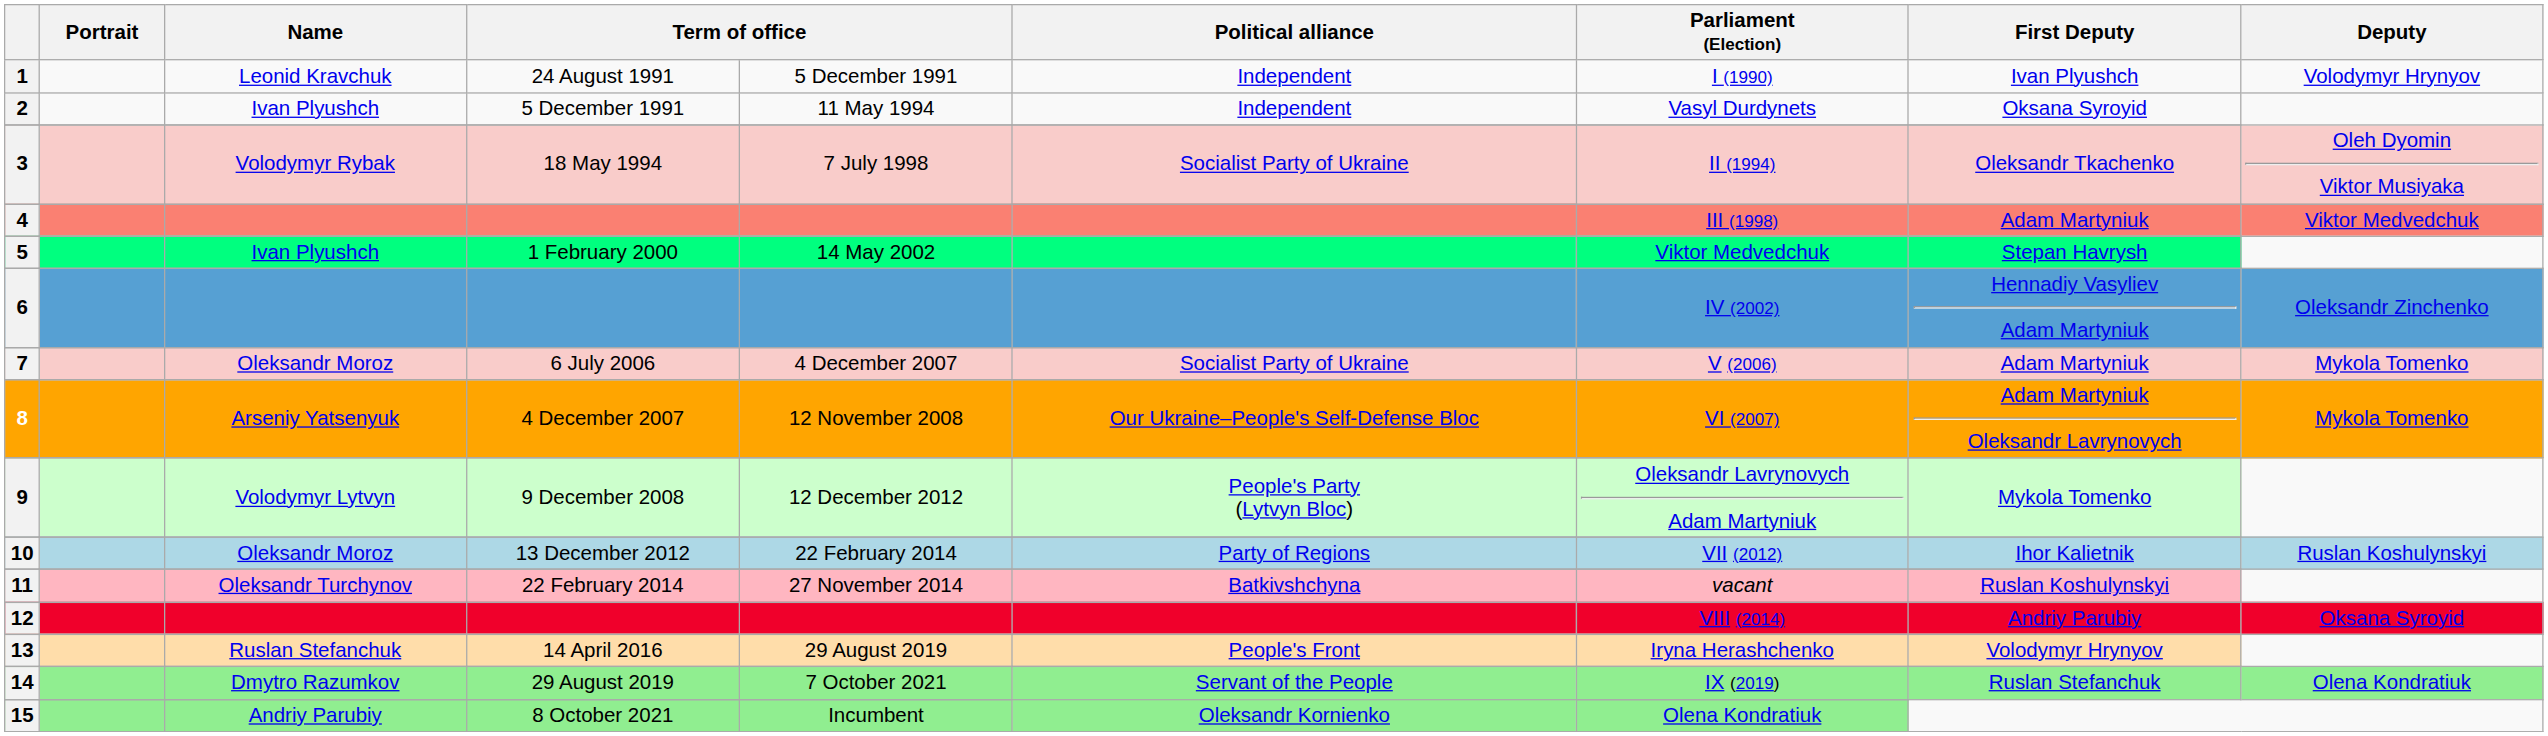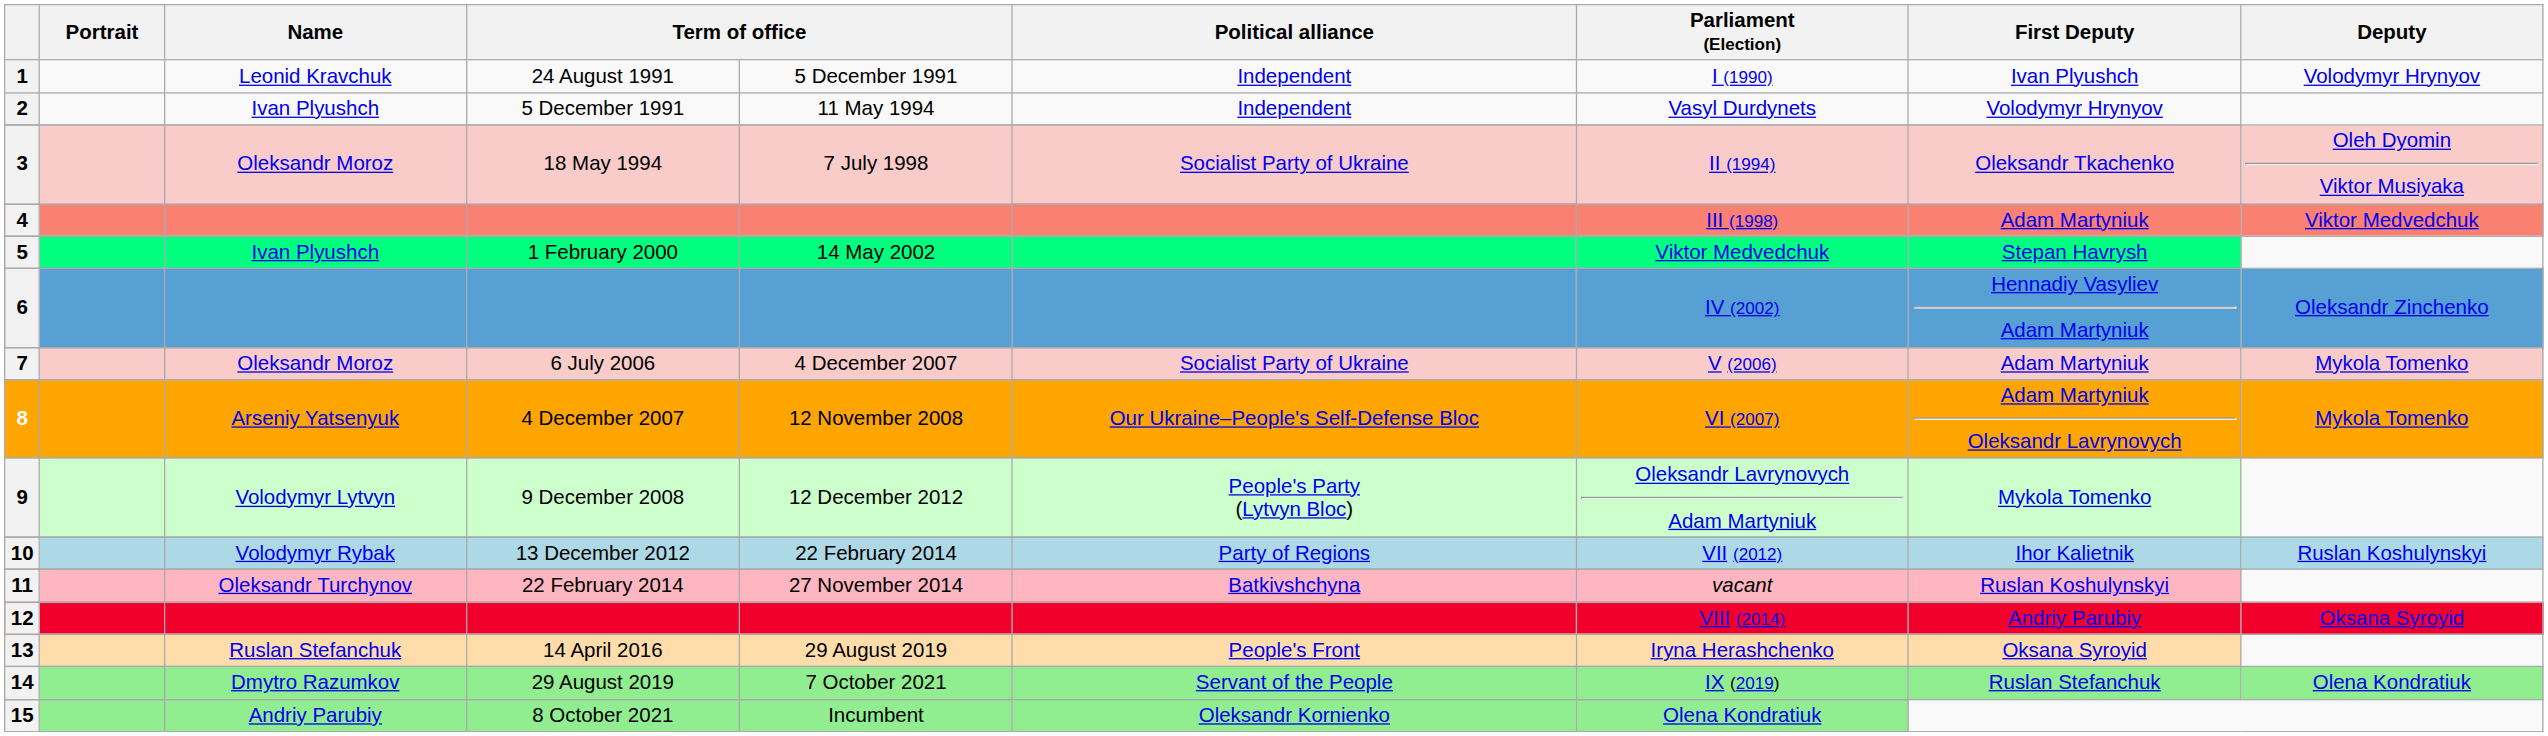(2075, 108) Oksana Syroyid -> (2075, 108) Volodymyr Hrynyov
(315, 164) Volodymyr Rybak -> (315, 164) Oleksandr Moroz
(315, 552) Oleksandr Moroz -> (315, 552) Volodymyr Rybak
(2075, 650) Volodymyr Hrynyov -> (2075, 650) Oksana Syroyid
